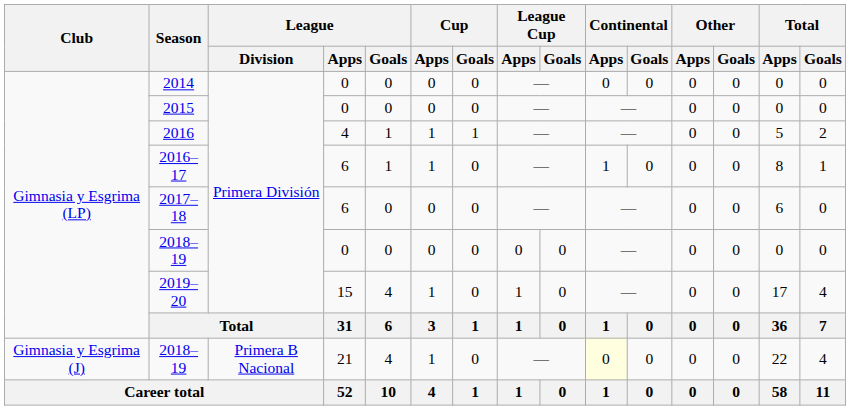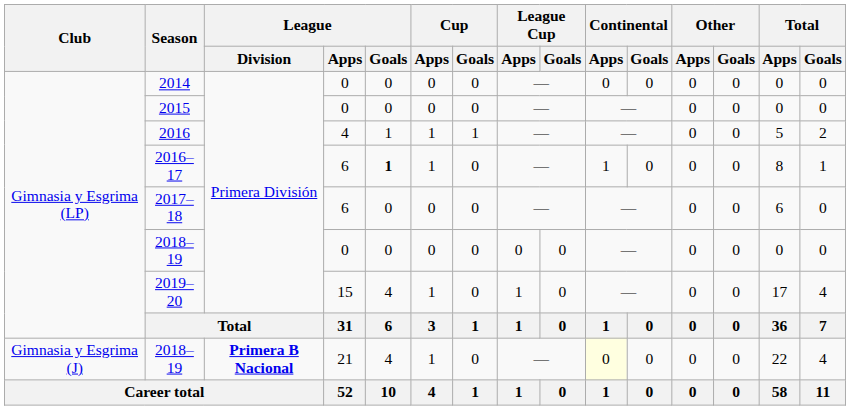(388, 166) normal -> (388, 166) bold
(266, 358) normal -> (264, 358) bold
